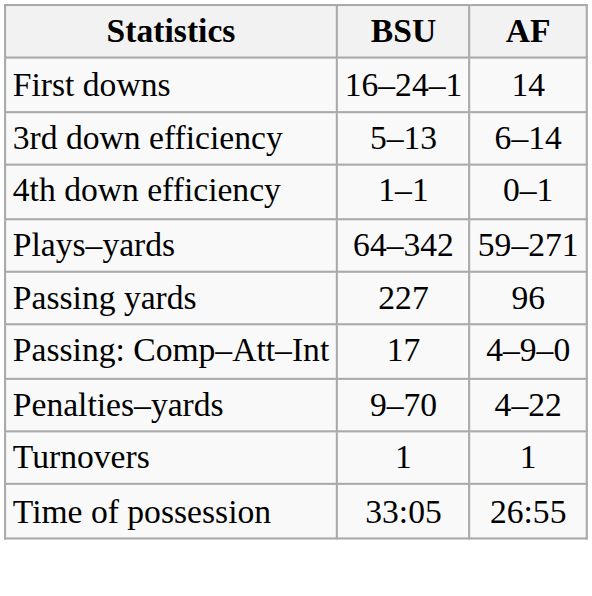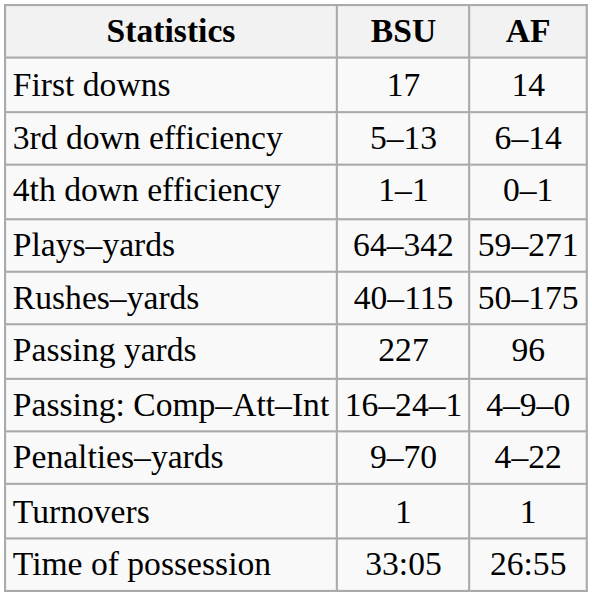(404, 84) 16–24–1 -> (404, 84) 17
+ row: (106, 297)
(404, 350) 17 -> (404, 404) 16–24–1
